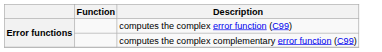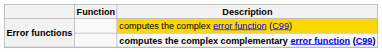(206, 25) no background -> (206, 25) gold background
(238, 40) normal -> (247, 40) bold
